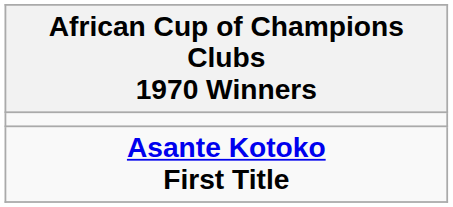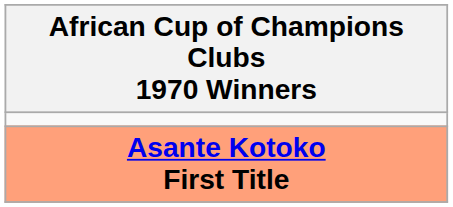(226, 163) no background -> (226, 163) lightsalmon background
